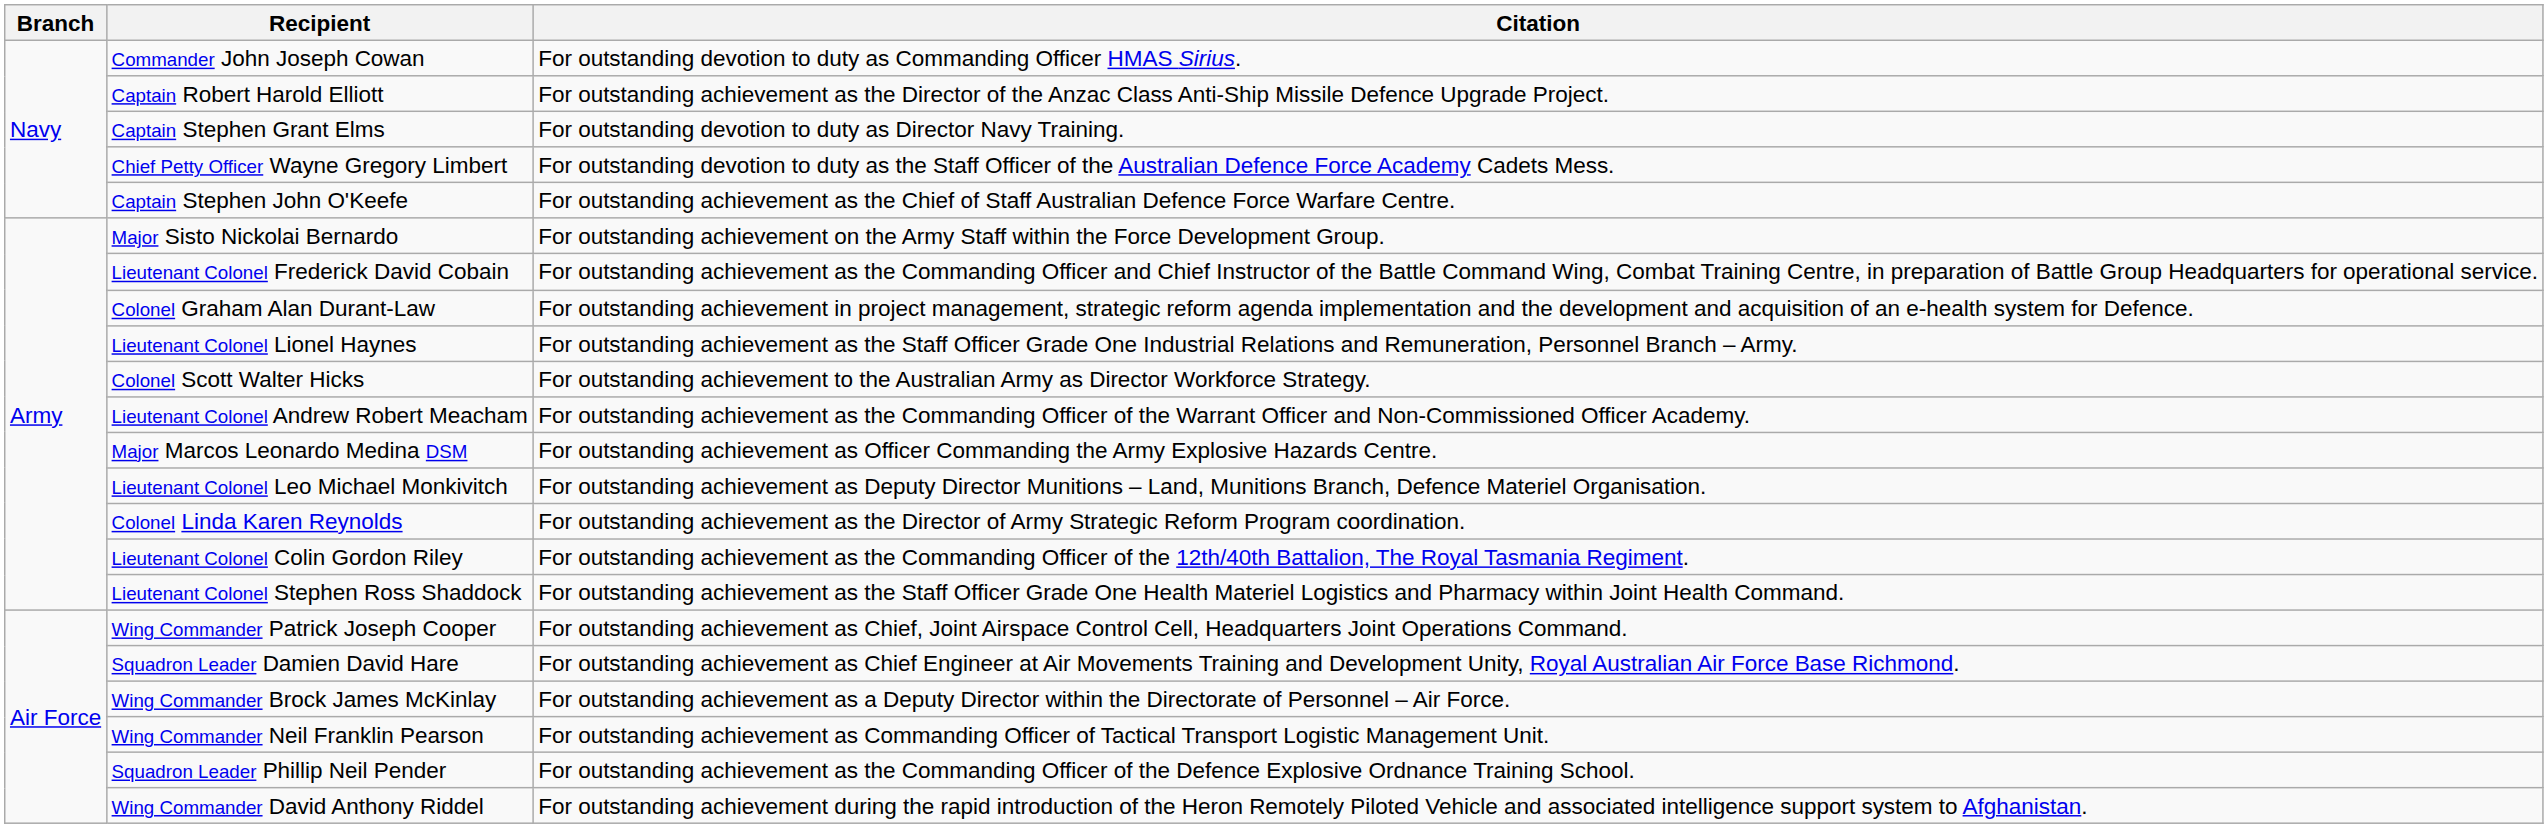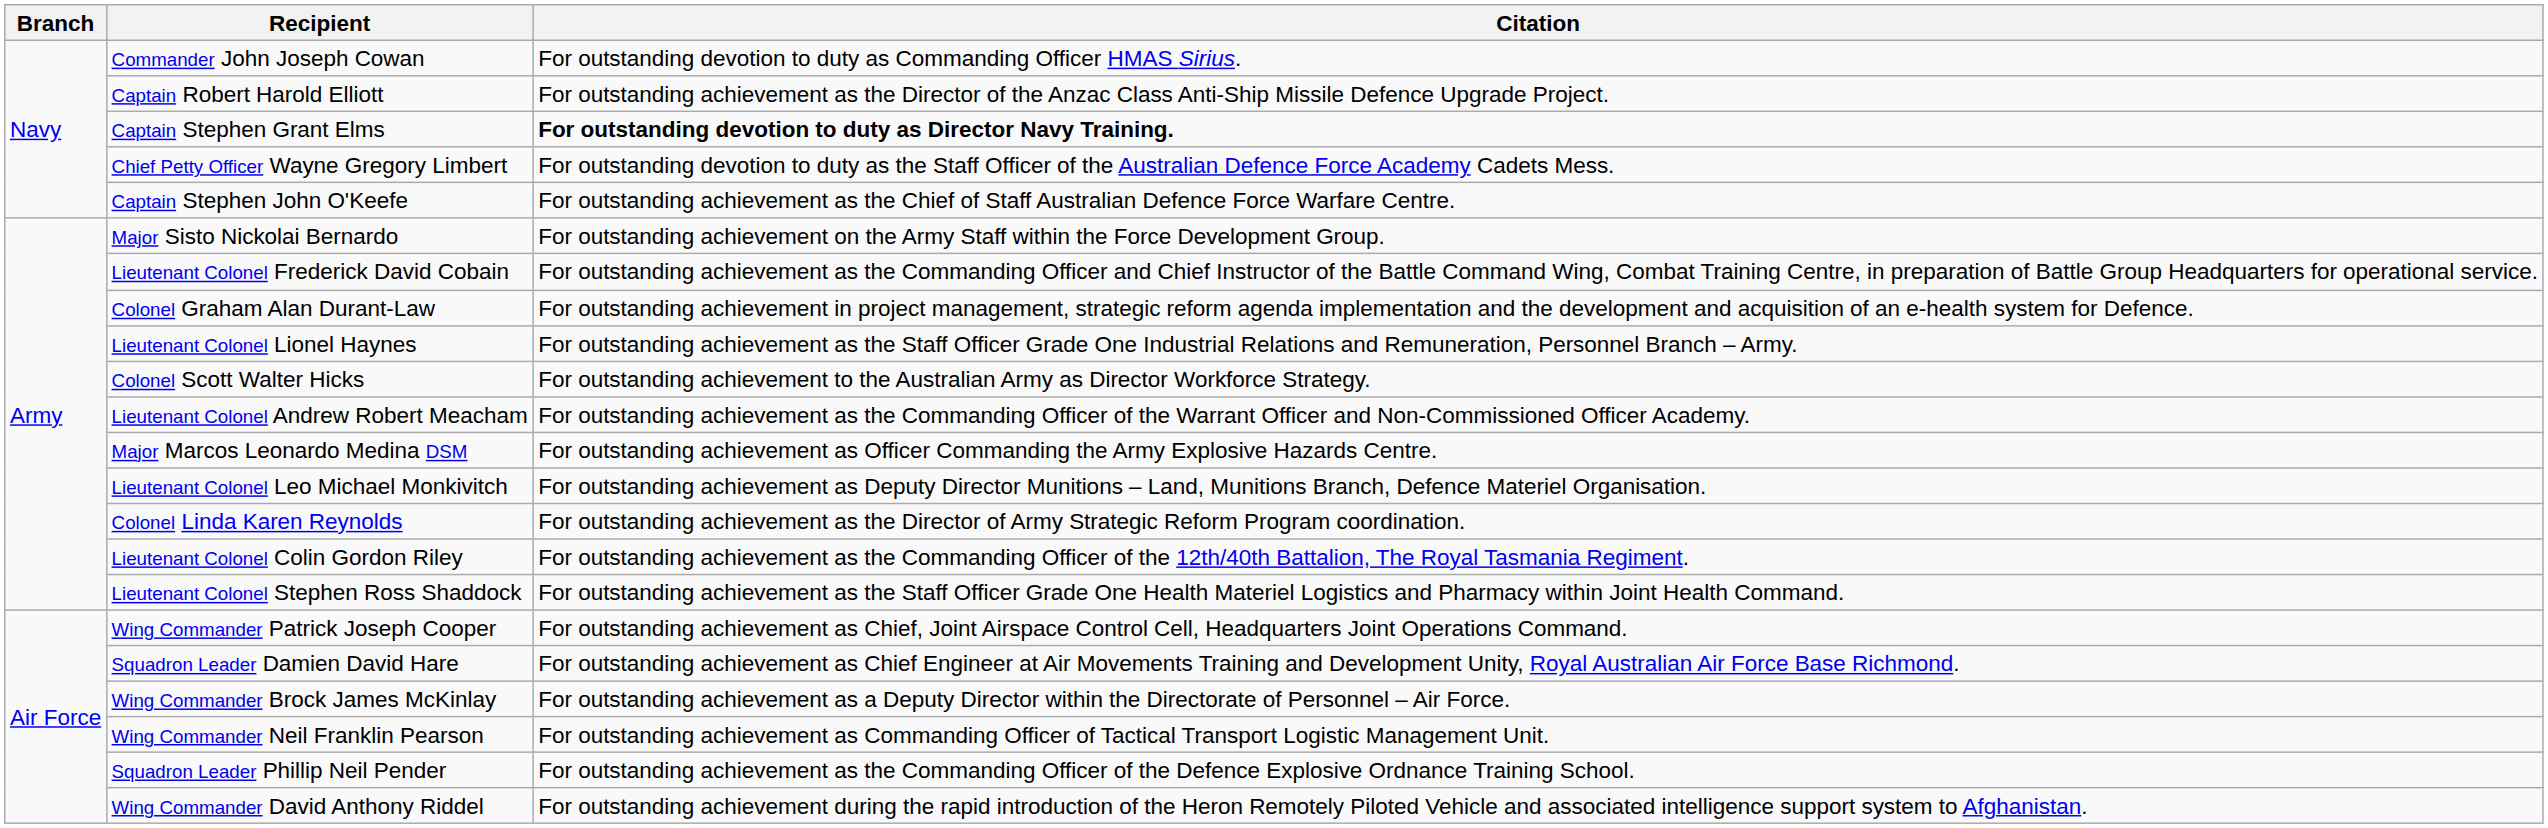(831, 130) normal -> (856, 130) bold
